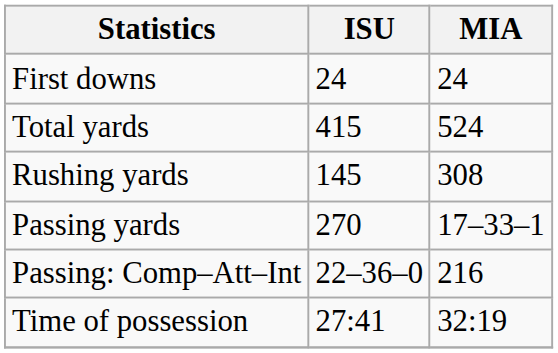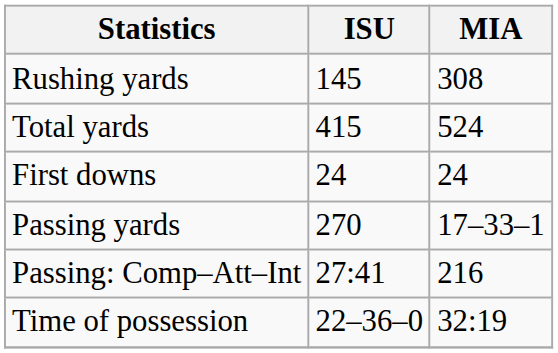rows swapped: (84, 78) <-> (100, 175)
(369, 273) 22–36–0 -> (351, 273) 27:41
(351, 321) 27:41 -> (369, 321) 22–36–0
